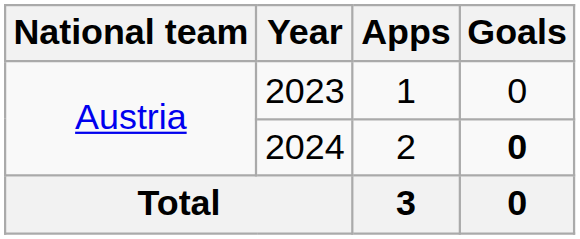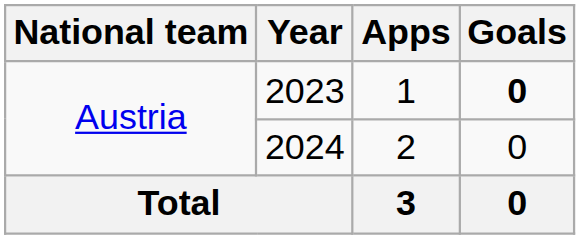(517, 89) normal -> (517, 89) bold
(517, 146) bold -> (517, 146) normal
